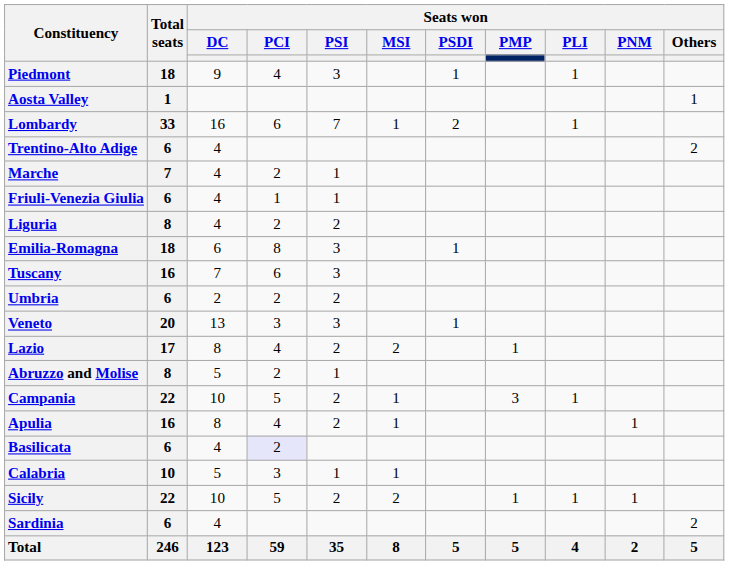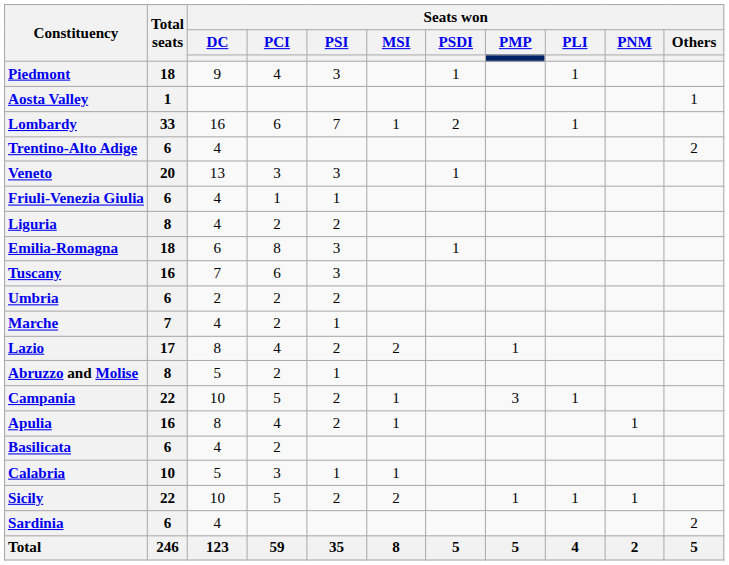rows swapped: (30, 323) <-> (33, 174)
(277, 448) lavender background -> (277, 448) no background
